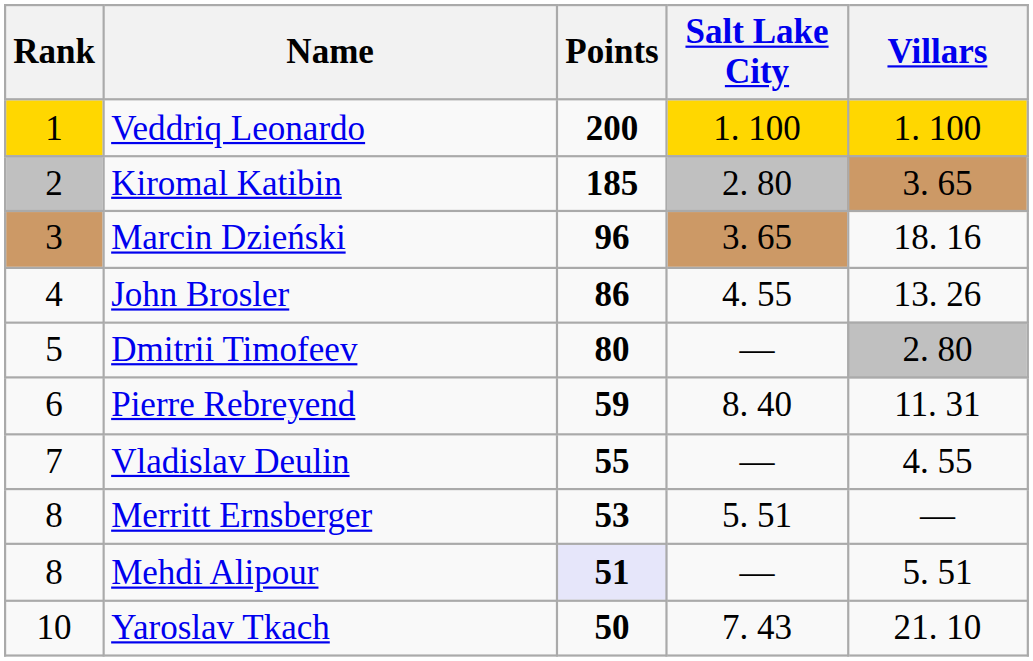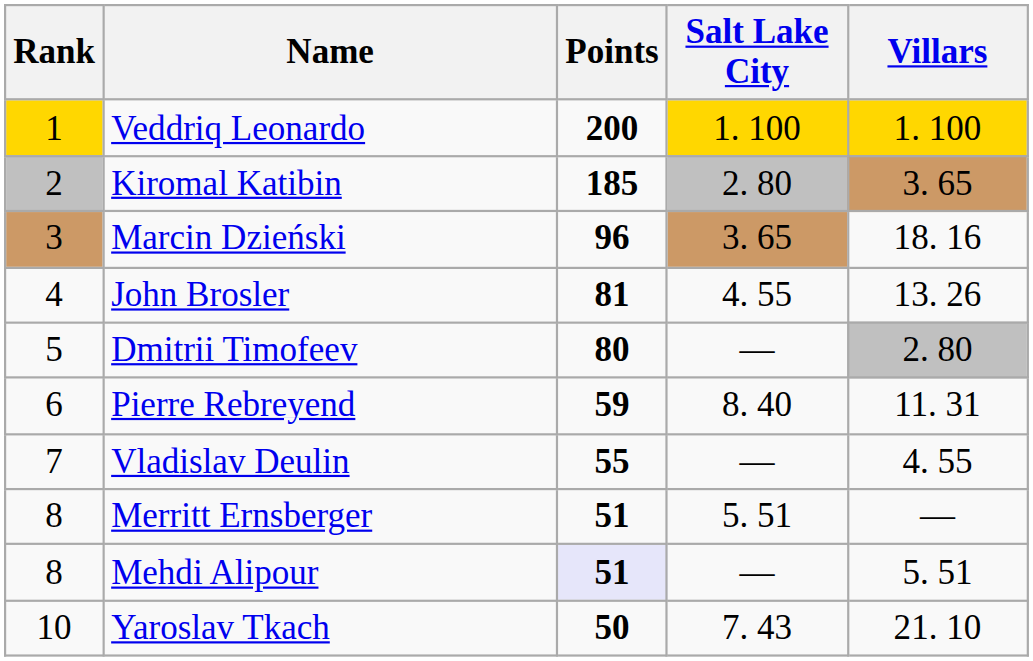(612, 293) 86 -> (612, 293) 81
(612, 516) 53 -> (612, 516) 51
